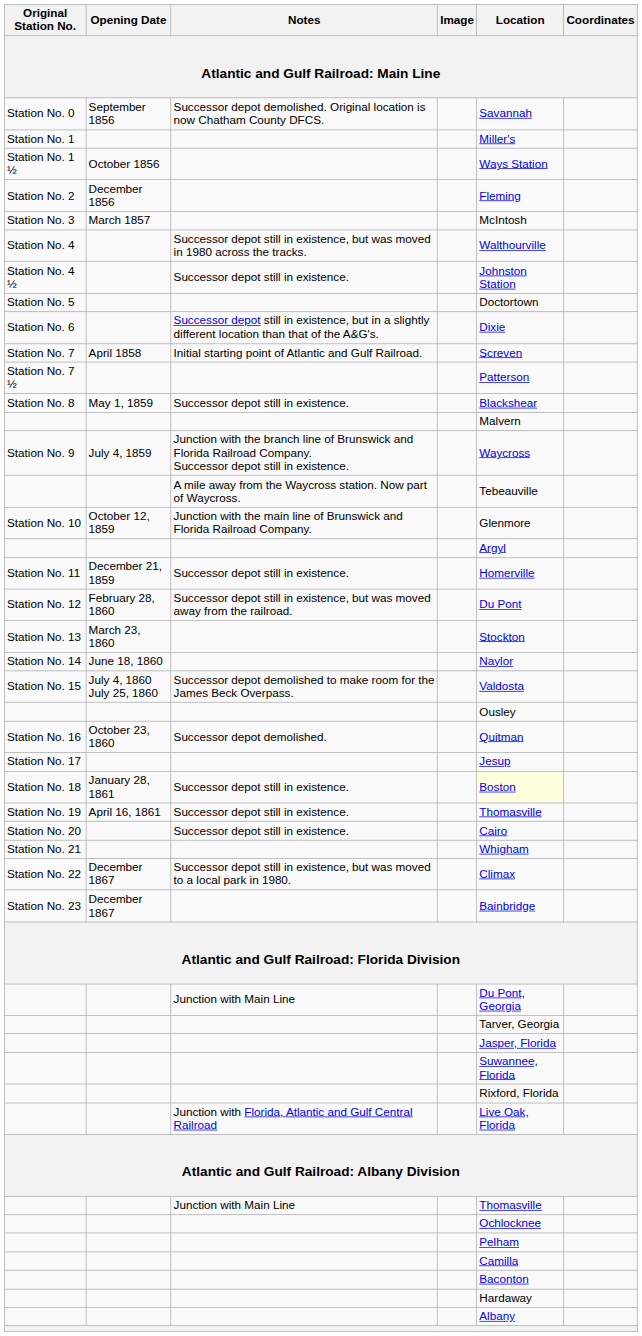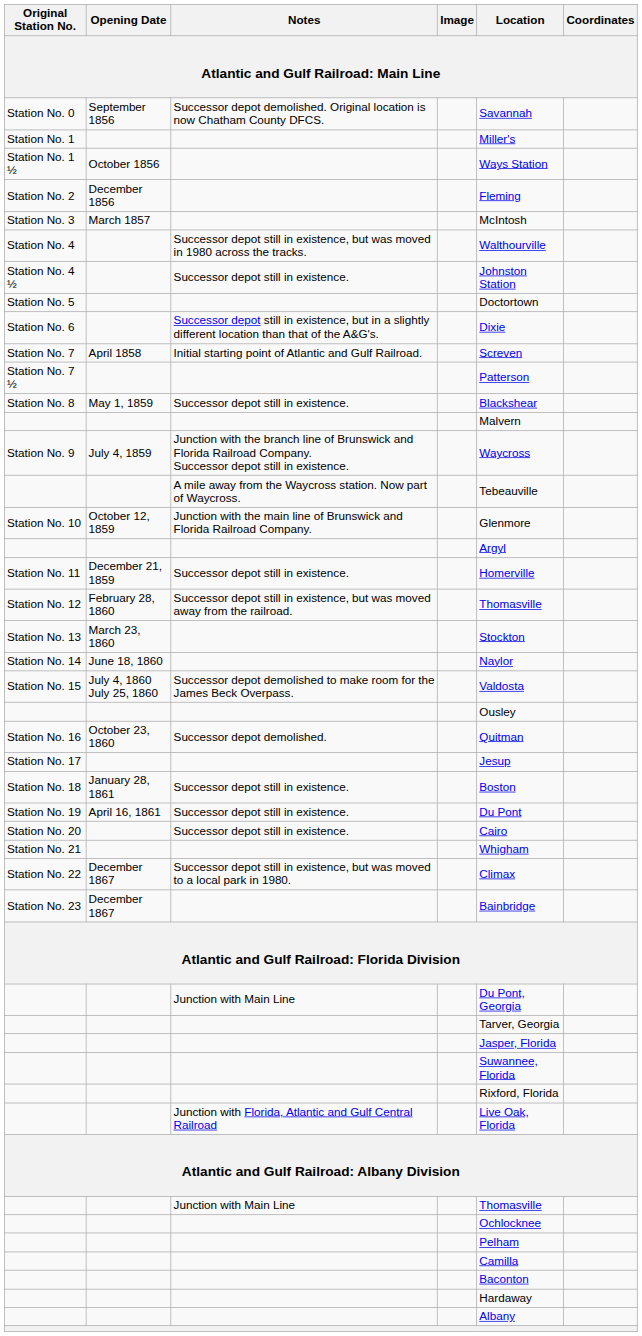(500, 605) Du Pont -> (510, 605) Thomasville
(498, 787) lightyellow background -> (498, 787) no background
(510, 812) Thomasville -> (500, 812) Du Pont
